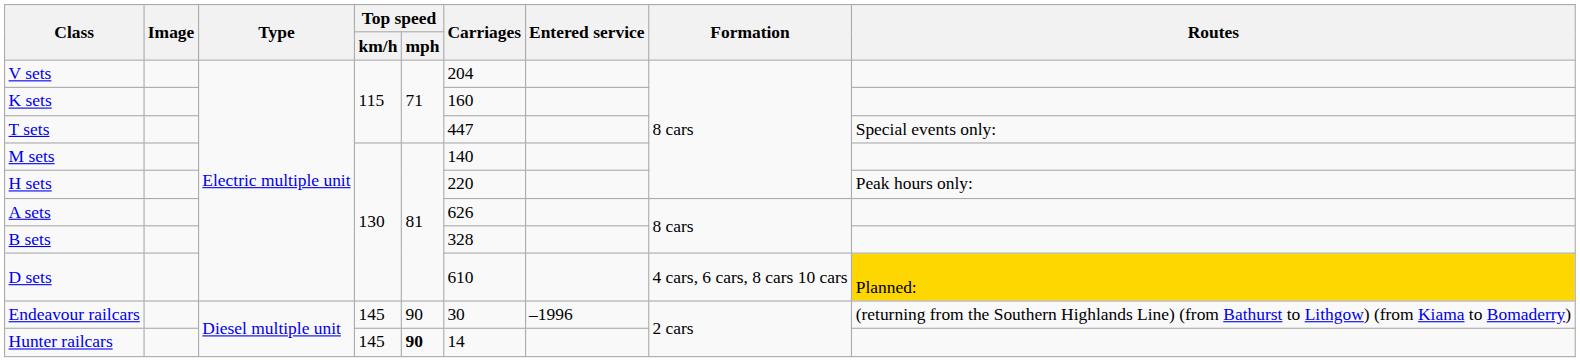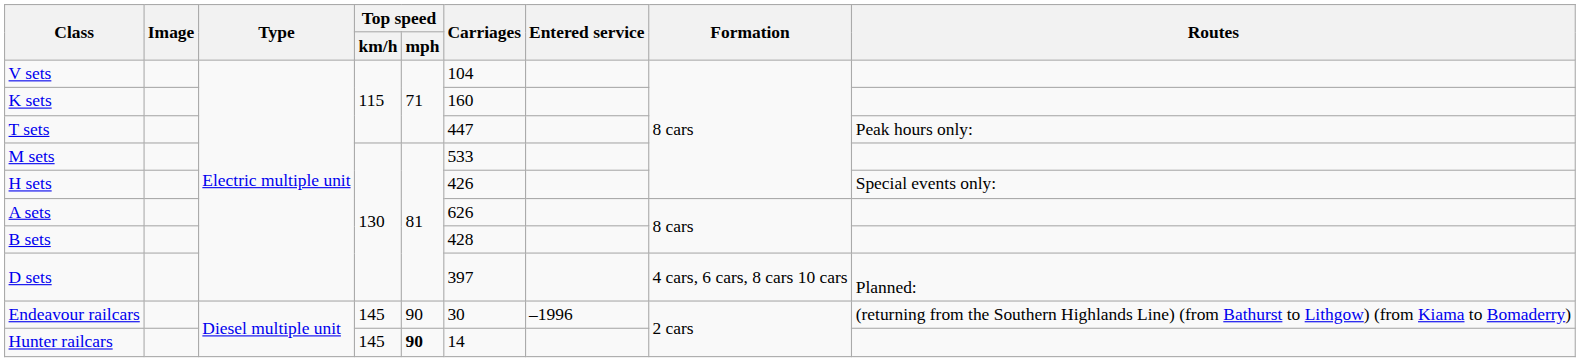(460, 73) 204 -> (460, 73) 104
(926, 128) Special events only: -> (914, 128) Peak hours only:
(460, 156) 140 -> (460, 156) 533
(460, 184) 220 -> (460, 184) 426
(914, 184) Peak hours only: -> (926, 184) Special events only:
(460, 239) 328 -> (460, 239) 428
(460, 277) 610 -> (460, 277) 397
(886, 286) gold background -> (886, 286) no background
